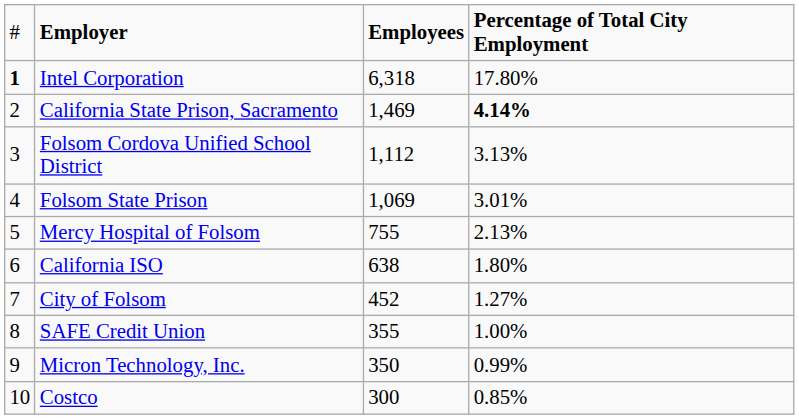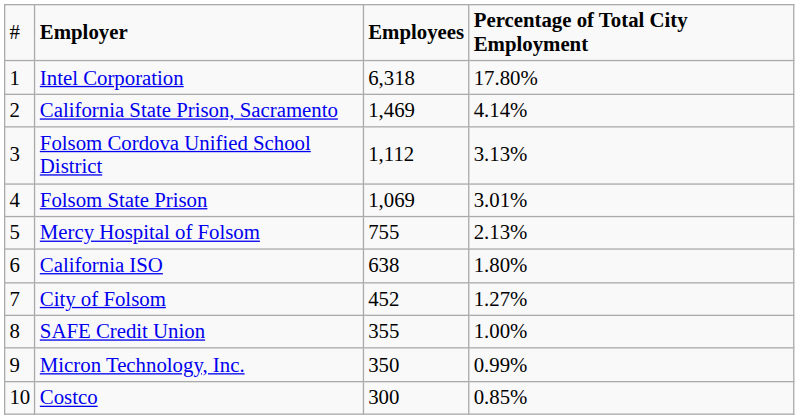(15, 77) bold -> (15, 77) normal
(502, 110) bold -> (501, 110) normal
